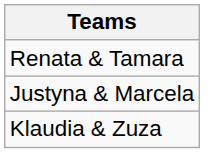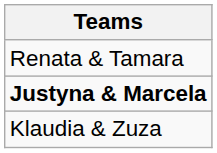(102, 93) normal -> (108, 93) bold
